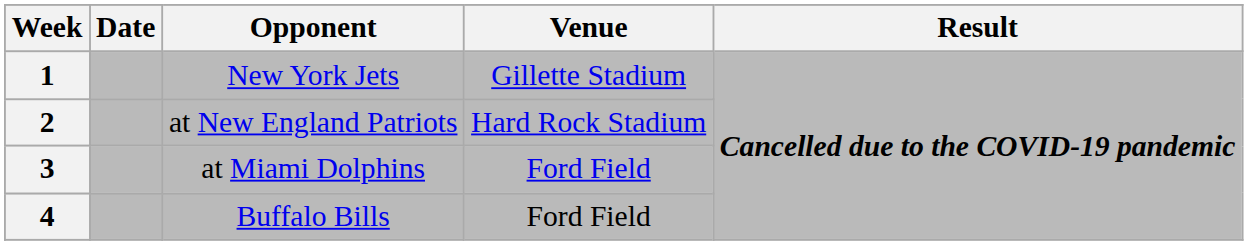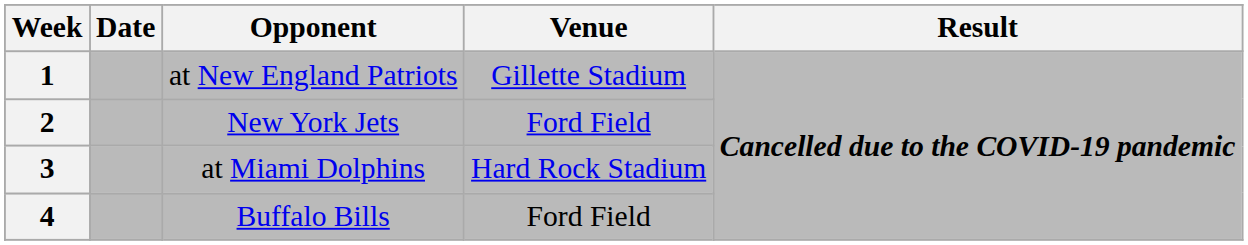(313, 74) New York Jets -> (313, 74) at New England Patriots
(313, 121) at New England Patriots -> (313, 121) New York Jets
(589, 121) Hard Rock Stadium -> (589, 121) Ford Field
(589, 168) Ford Field -> (589, 168) Hard Rock Stadium
